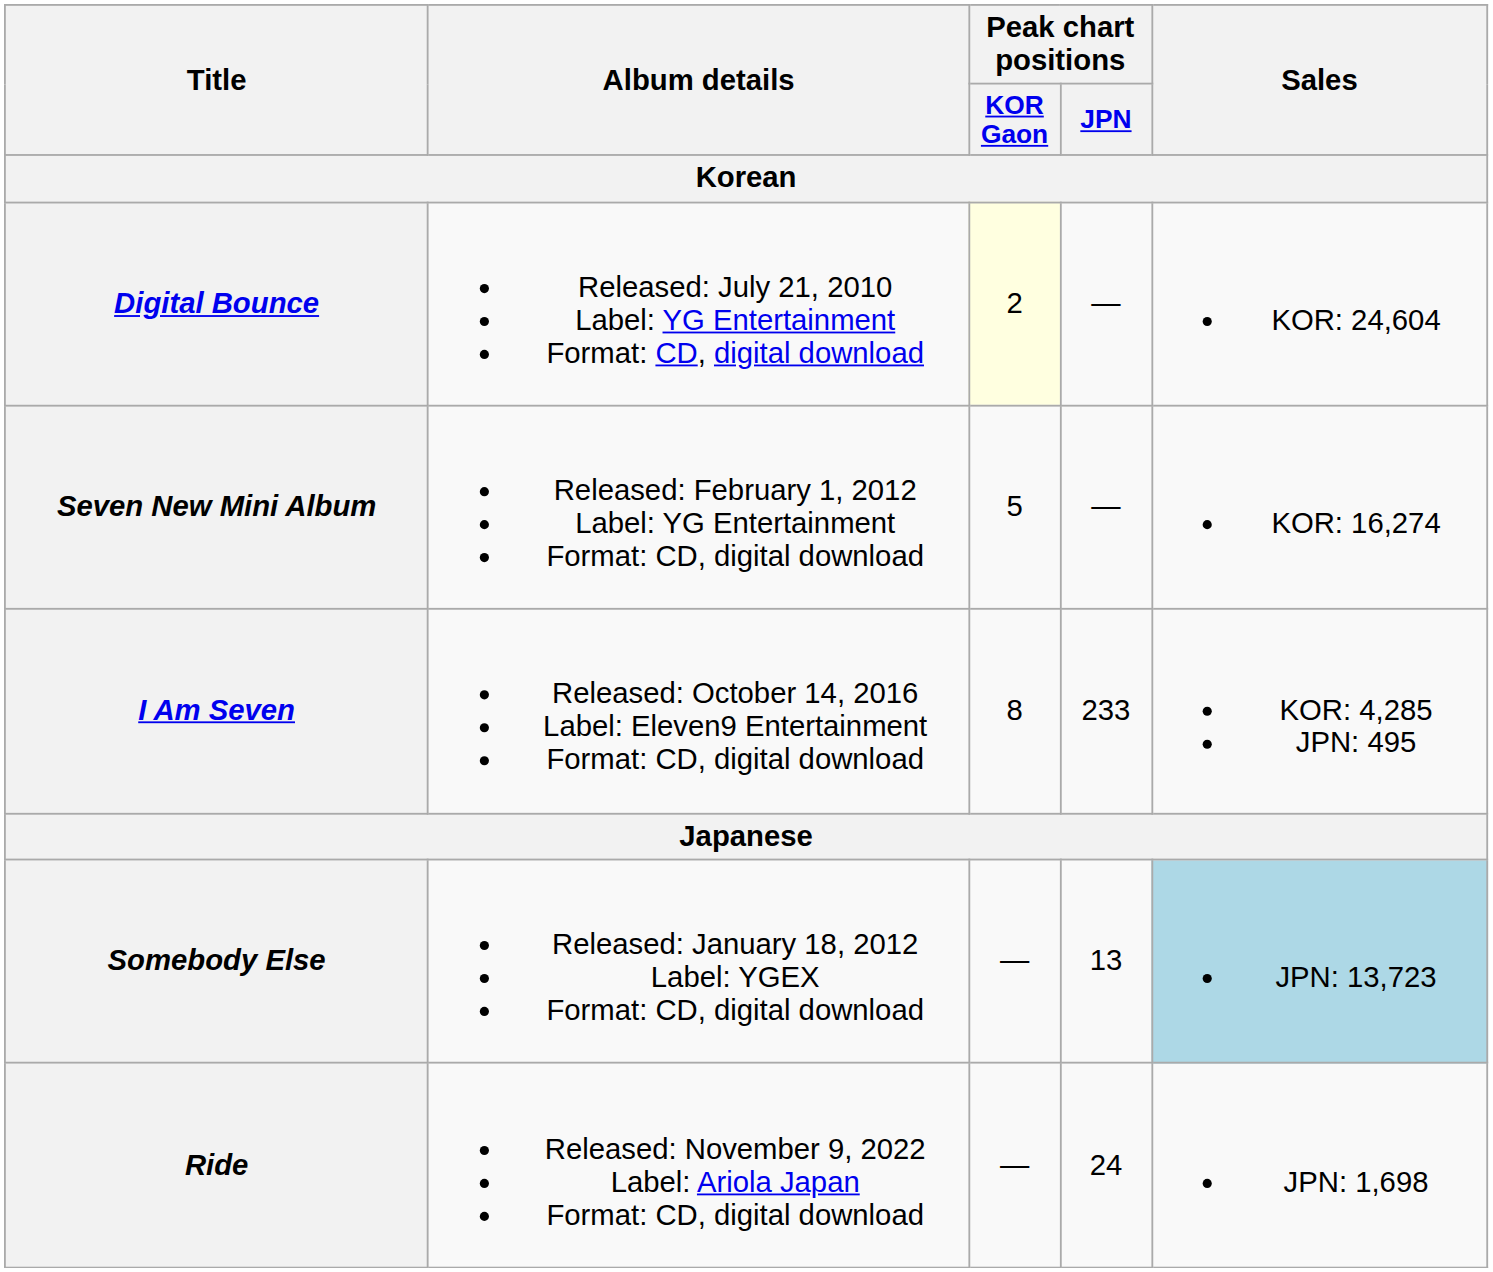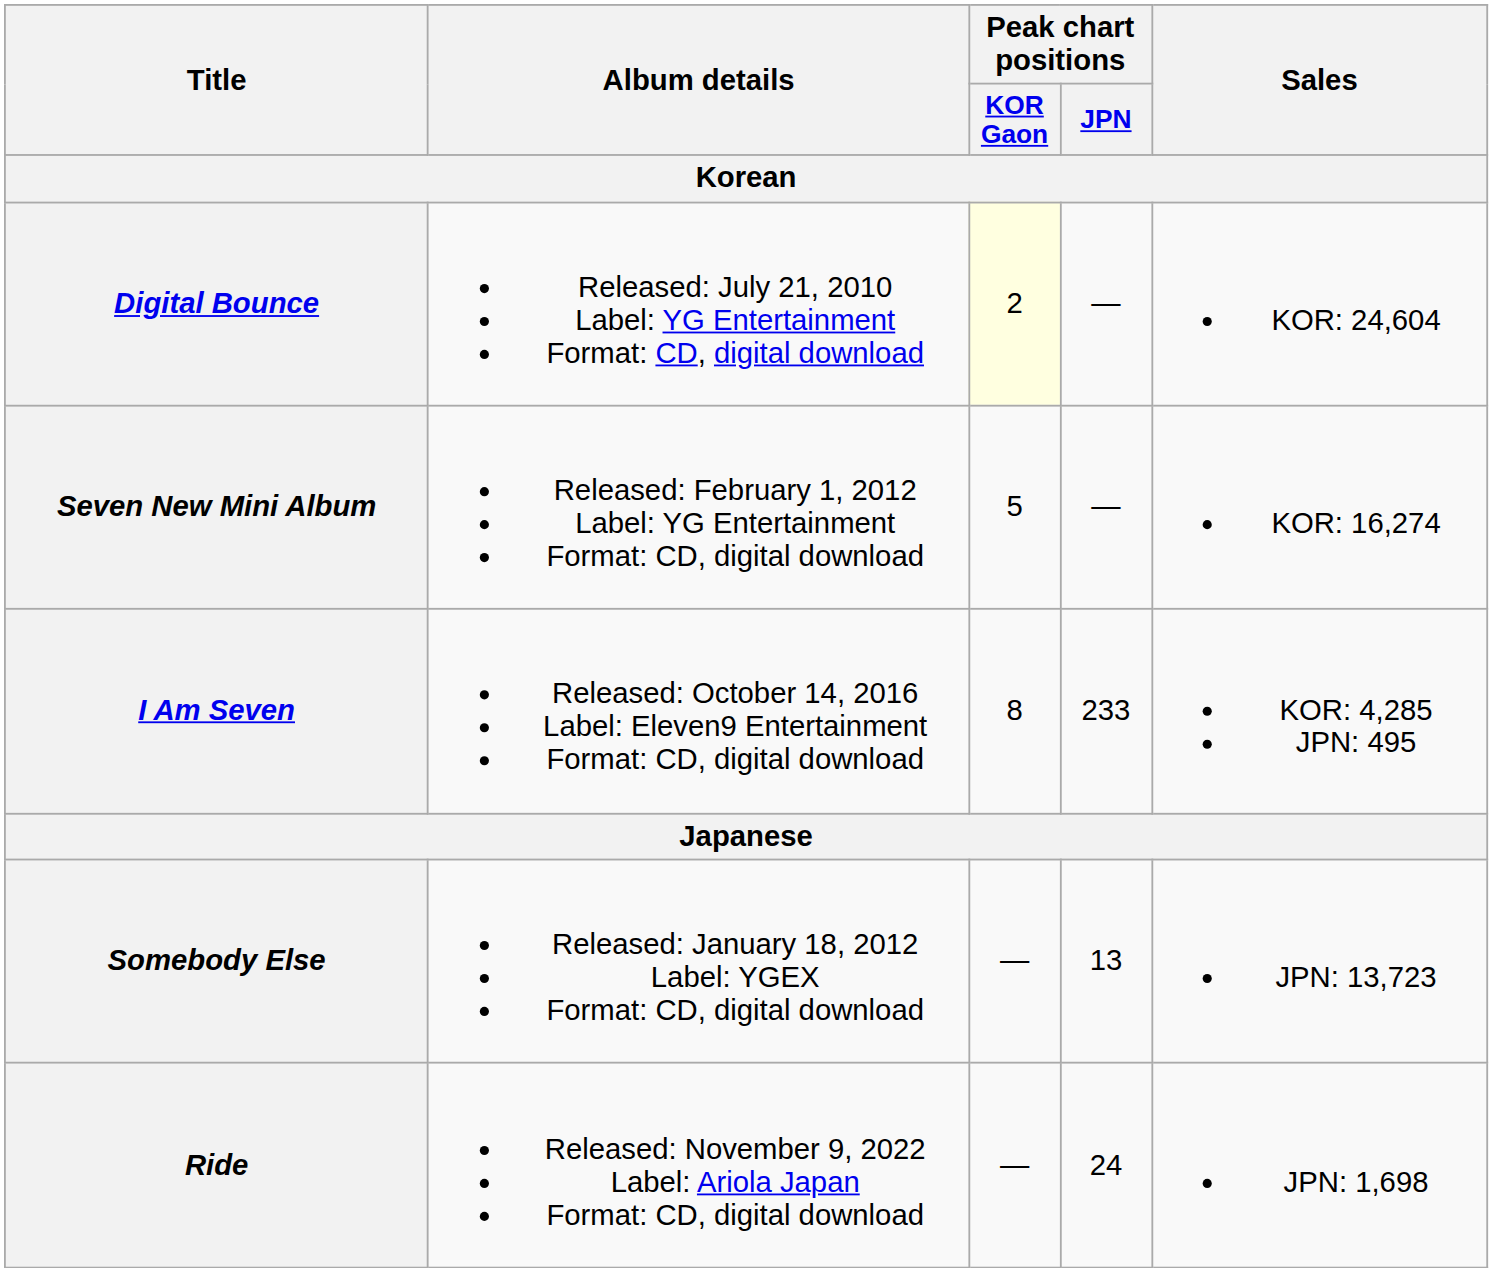(1319, 978) lightblue background -> (1319, 978) no background
